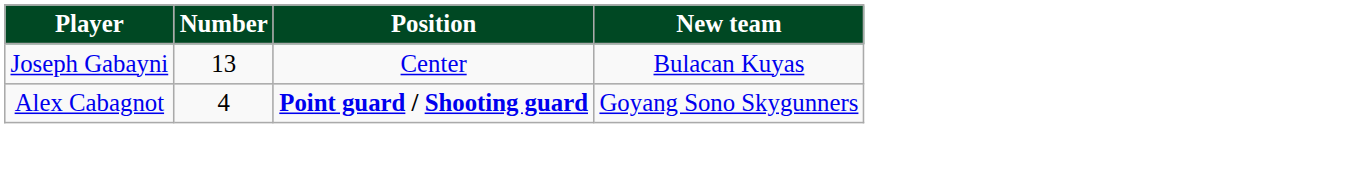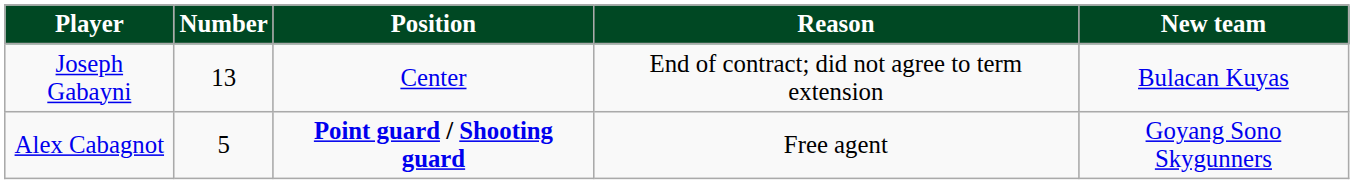+ column: (836, 24)
(224, 102) 4 -> (224, 144) 5
